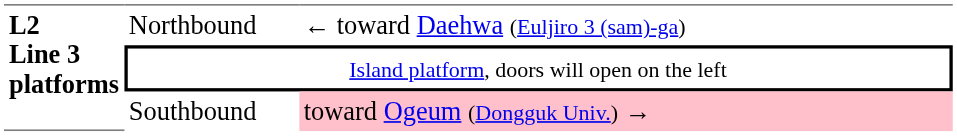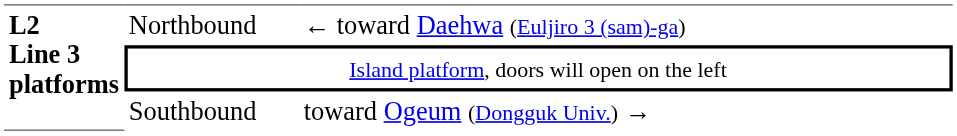(477, 110) pink background -> (477, 110) no background
